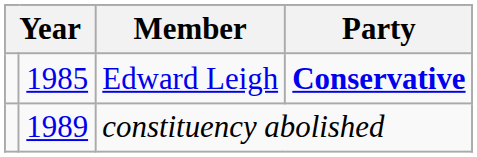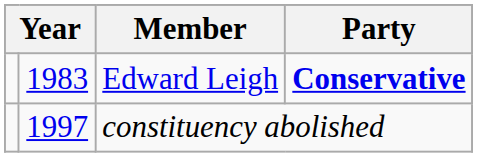(57, 77) 1985 -> (57, 77) 1983
(57, 126) 1989 -> (57, 126) 1997
